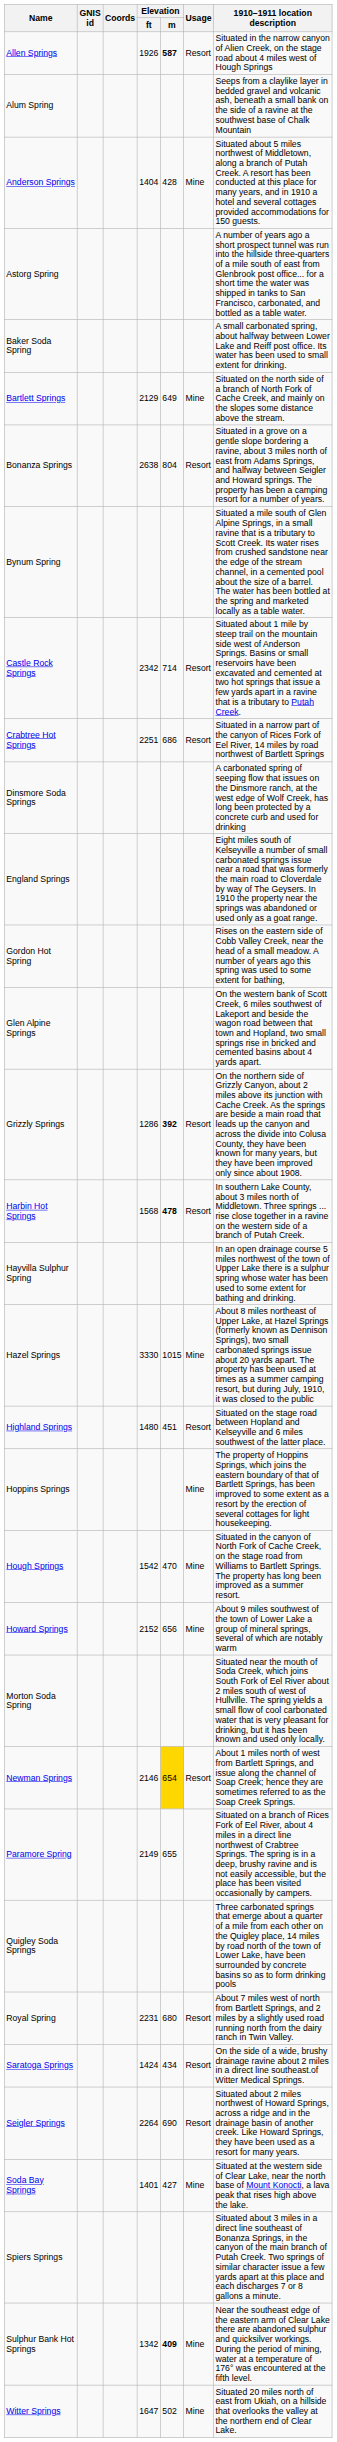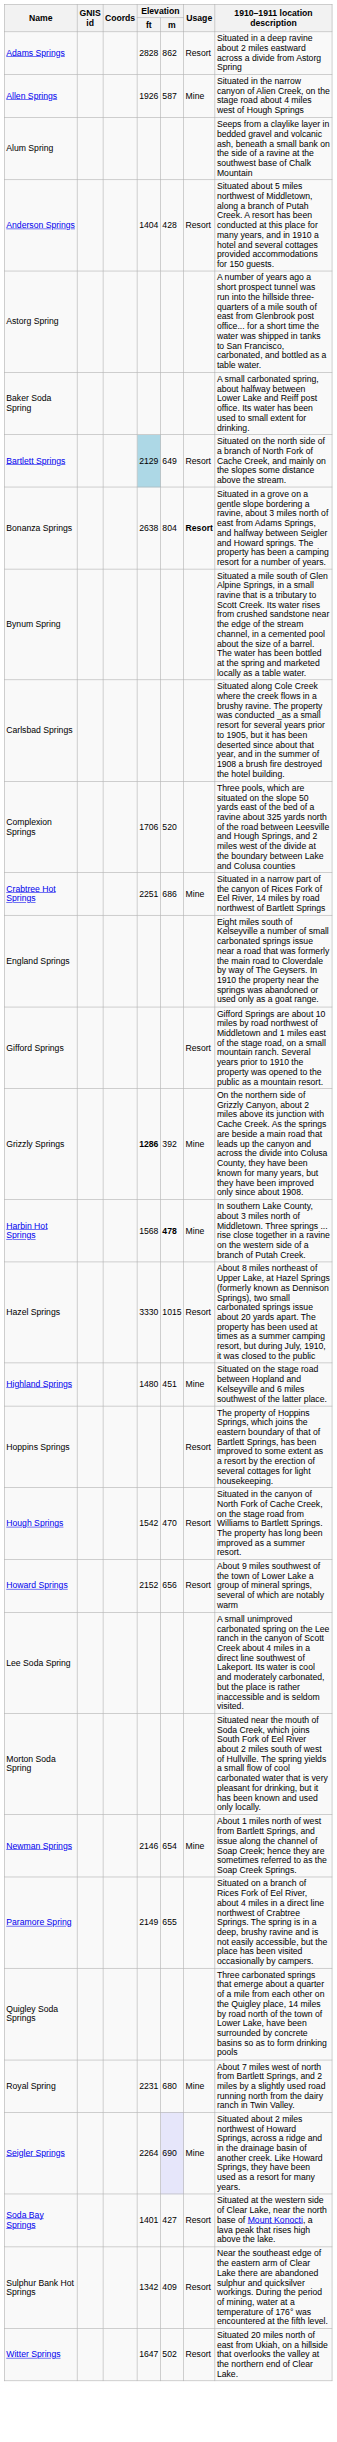+ row: (36, 53)
(170, 53) bold -> (170, 96) normal
(198, 53) Resort -> (195, 96) Mine
(195, 182) Mine -> (198, 225) Resort
(149, 398) no background -> (149, 461) lightblue background
(195, 398) Mine -> (198, 461) Resort
(198, 466) normal -> (199, 528) bold
+ row: (39, 730)
- row: (30, 668)
+ row: (29, 827)
(198, 740) Resort -> (195, 894) Mine
- row: (36, 797)
- row: (29, 956)
+ row: (35, 1047)
- row: (28, 1028)
(149, 1124) normal -> (149, 1144) bold
(170, 1124) bold -> (170, 1144) normal
(198, 1124) Resort -> (195, 1144) Mine
(198, 1211) Resort -> (195, 1230) Mine
- row: (37, 1273)
(195, 1355) Mine -> (198, 1312) Resort
(198, 1427) Resort -> (195, 1384) Mine
(195, 1489) Mine -> (198, 1446) Resort
(195, 1566) Mine -> (198, 1523) Resort
(195, 1628) Mine -> (198, 1586) Resort
+ row: (38, 1663)
(170, 1777) gold background -> (170, 1845) no background
(198, 1777) Resort -> (195, 1845) Mine
(198, 2018) Resort -> (195, 2086) Mine
- row: (40, 2065)
(170, 2123) no background -> (170, 2153) lavender background
(198, 2123) Resort -> (195, 2153) Mine
(195, 2185) Mine -> (198, 2220) Resort
- row: (34, 2257)
(170, 2344) bold -> (170, 2287) normal
(195, 2344) Mine -> (198, 2287) Resort
(195, 2411) Mine -> (198, 2354) Resort
